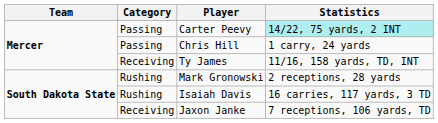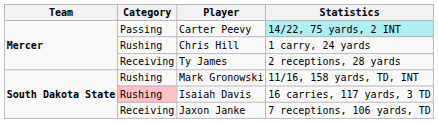(141, 45) Passing -> (141, 45) Rushing
(344, 61) 11/16, 158 yards, TD, INT -> (334, 61) 2 receptions, 28 yards
(334, 78) 2 receptions, 28 yards -> (344, 78) 11/16, 158 yards, TD, INT
(141, 94) no background -> (141, 94) pink background
